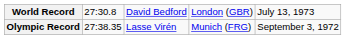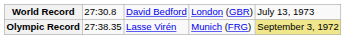(298, 27) no background -> (298, 27) khaki background
